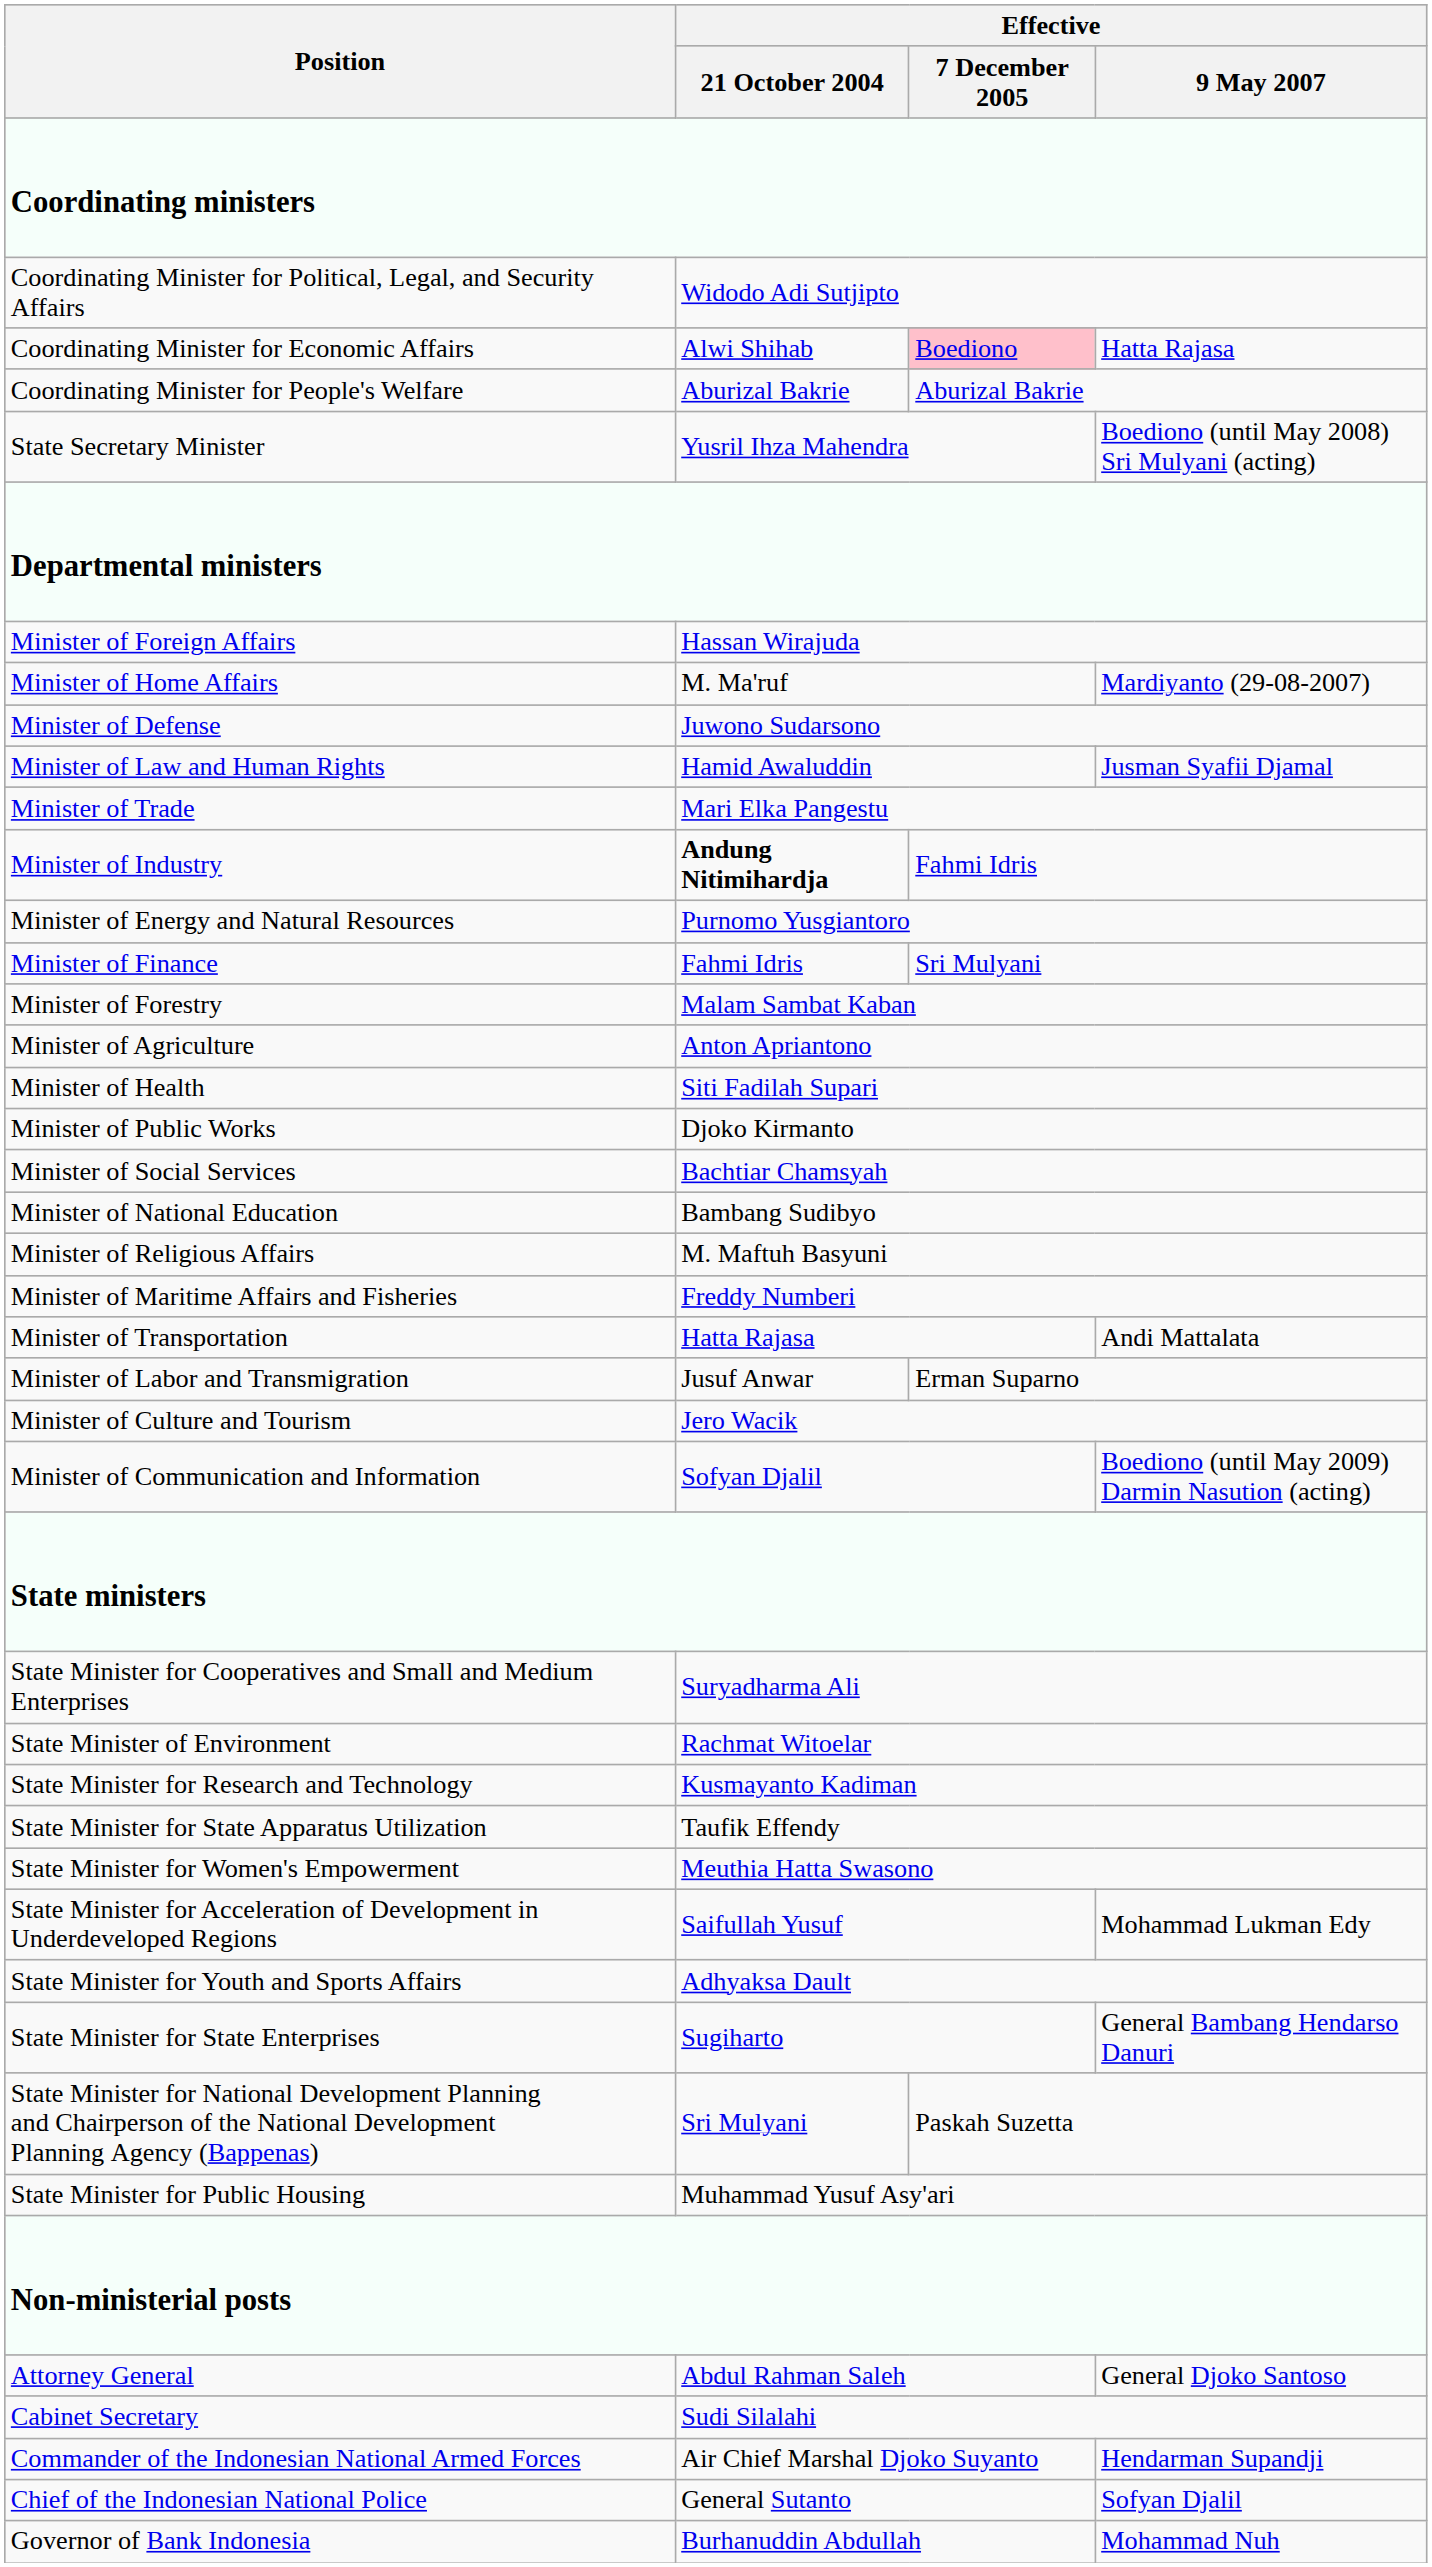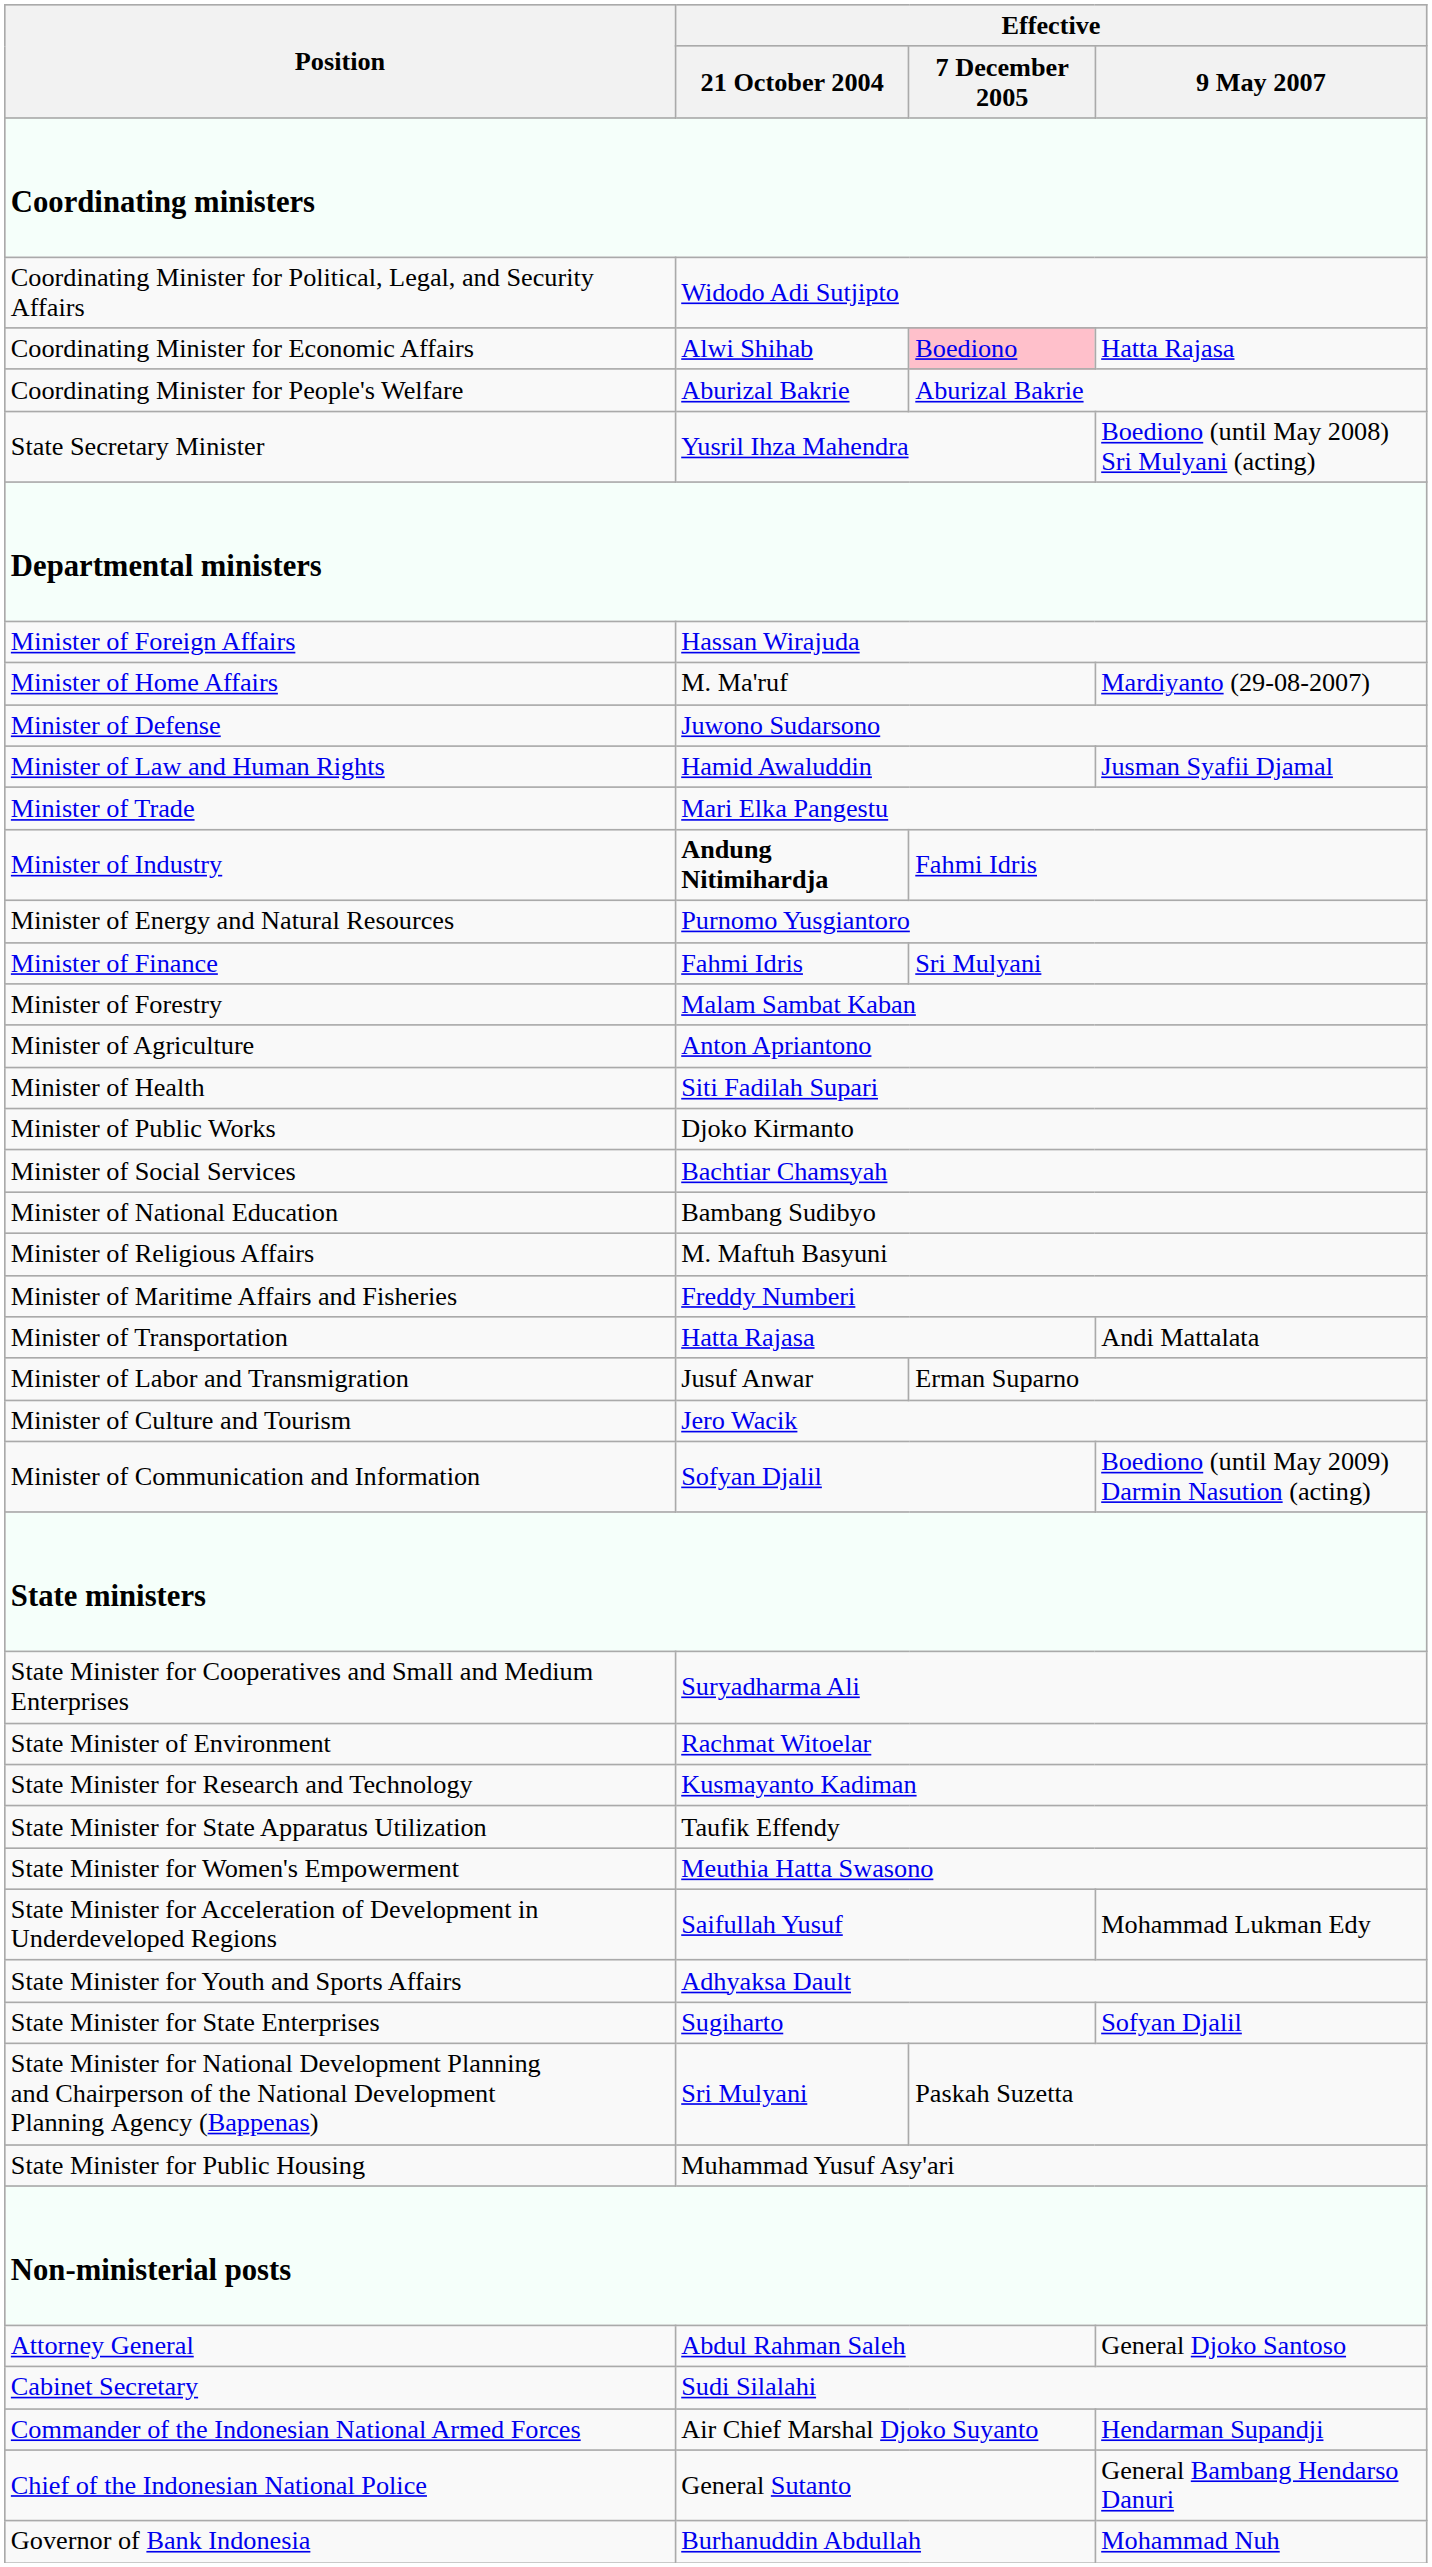(1250, 2037) General Bambang Hendarso Danuri -> (1172, 2022) Sofyan Djalil
(1172, 2499) Sofyan Djalil -> (1250, 2485) General Bambang Hendarso Danuri
